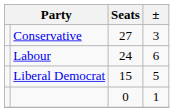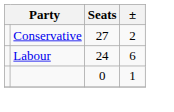(156, 35) 3 -> (133, 35) 2
- row: (59, 76)
